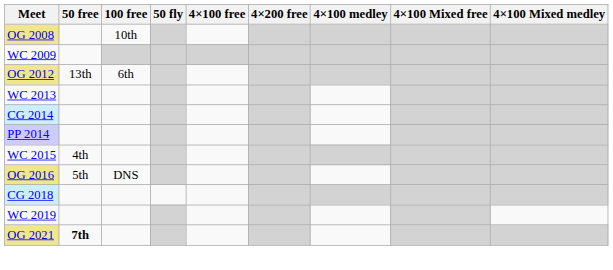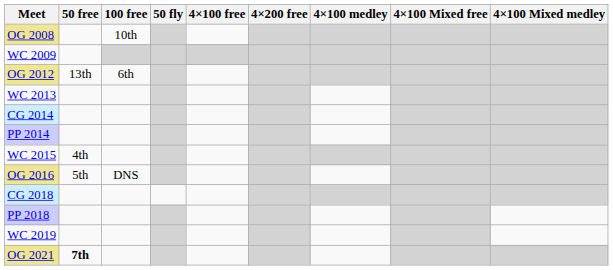+ row: (28, 214)
